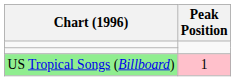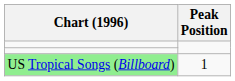(204, 64) pink background -> (204, 64) no background
